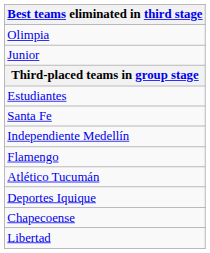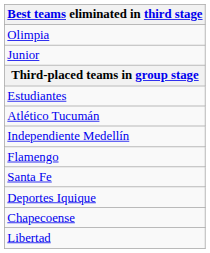(30, 116) Santa Fe -> (53, 116) Atlético Tucumán
(53, 177) Atlético Tucumán -> (30, 177) Santa Fe
